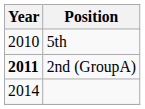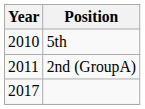(23, 66) bold -> (23, 66) normal
(24, 91) 2014 -> (24, 91) 2017
